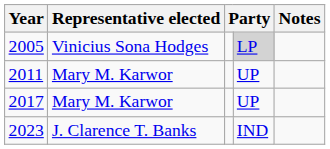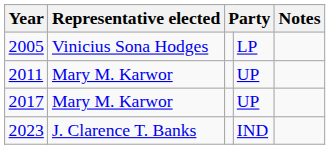(247, 46) lightgrey background -> (247, 46) no background
